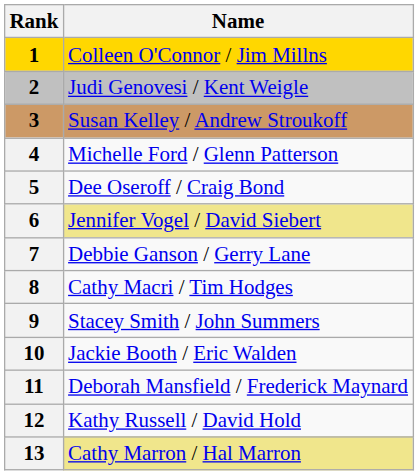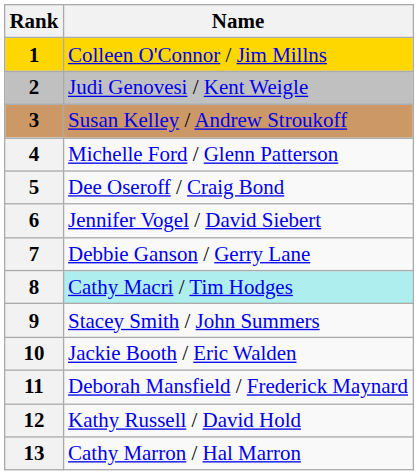(195, 220) khaki background -> (195, 220) no background
(180, 287) no background -> (180, 287) paleturquoise background
(185, 453) khaki background -> (185, 453) no background
